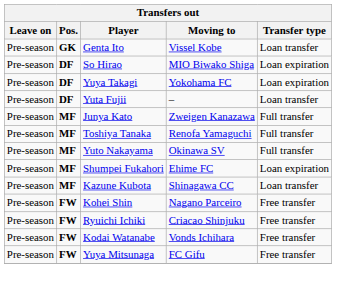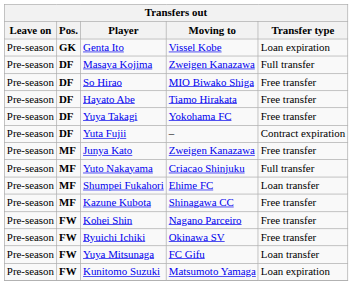(289, 47) Loan transfer -> (295, 47) Loan expiration
+ row: (118, 64)
(294, 64) Loan expiration -> (288, 82) Free transfer
+ row: (109, 99)
(294, 82) Loan expiration -> (288, 116) Free transfer
(289, 99) Loan transfer -> (303, 133) Contract expiration
(287, 116) Full transfer -> (288, 151) Free transfer
- row: (117, 133)
(197, 151) Okinawa SV -> (207, 168) Criacao Shinjuku
(294, 168) Loan expiration -> (290, 185) Loan transfer
(289, 185) Loan transfer -> (288, 202) Free transfer
(207, 220) Criacao Shinjuku -> (197, 237) Okinawa SV
- row: (119, 237)
(288, 254) Free transfer -> (290, 254) Loan transfer
+ row: (122, 271)
